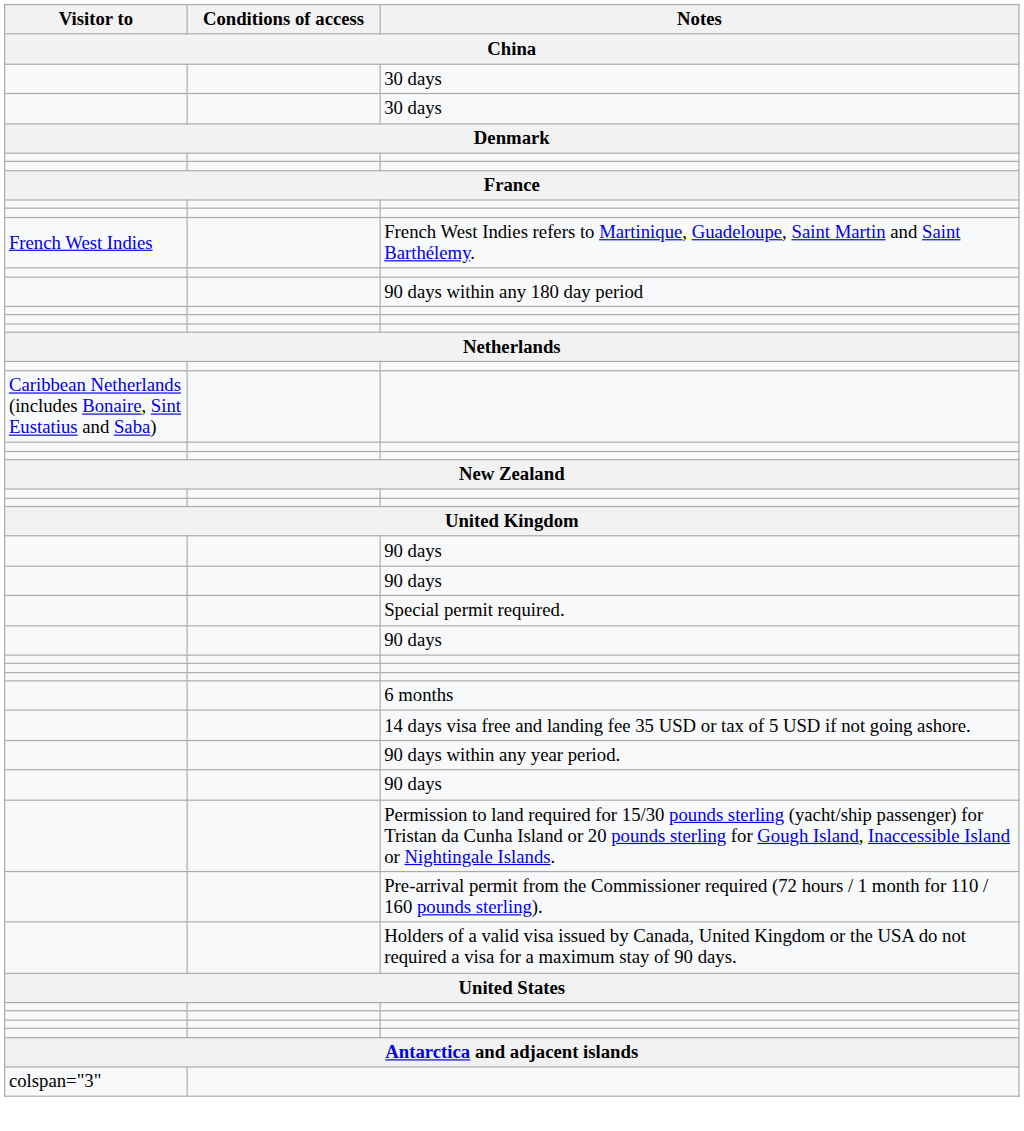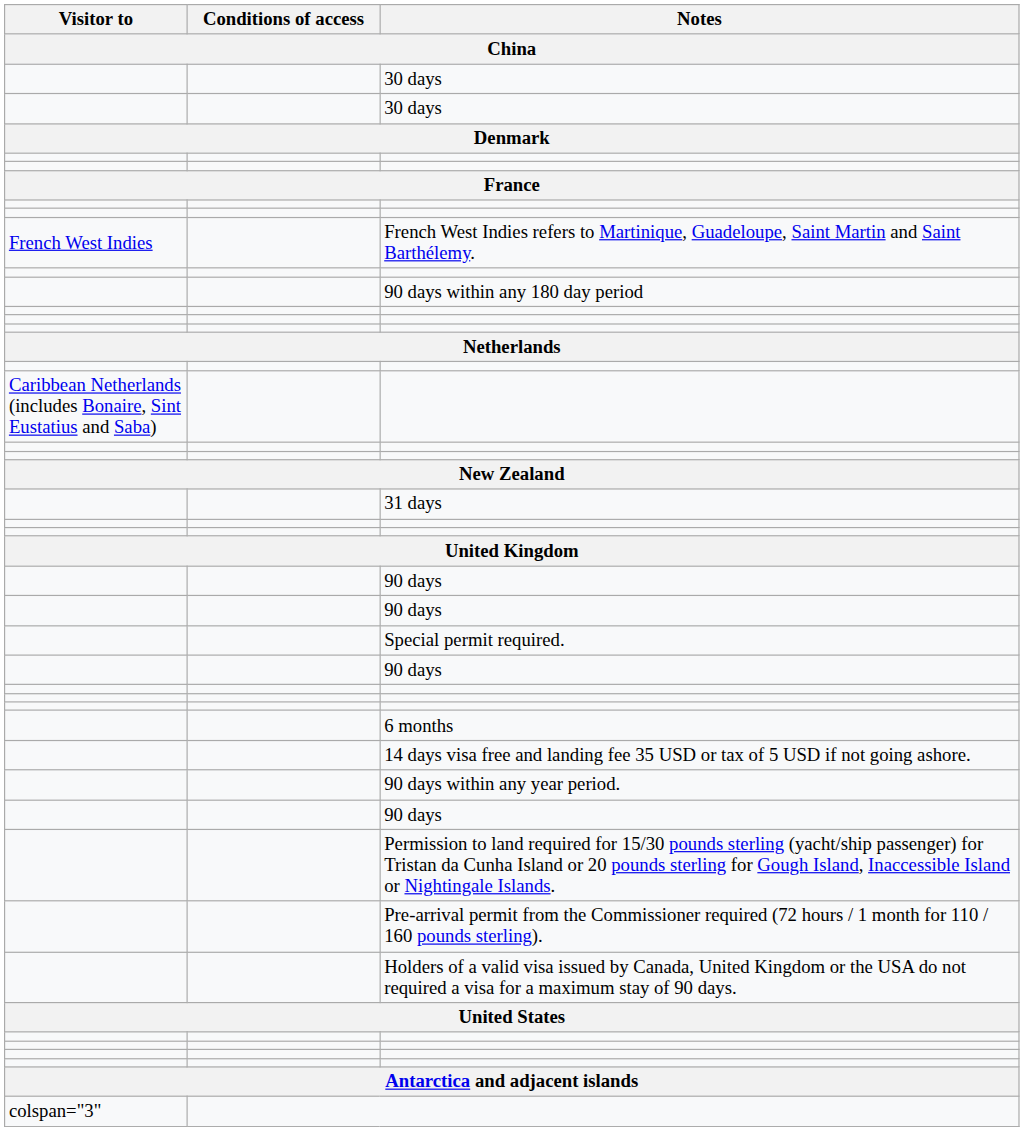+ row: (96, 504)
